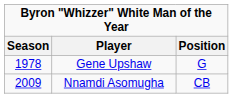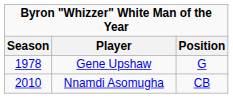(28, 83) 2009 -> (28, 83) 2010
